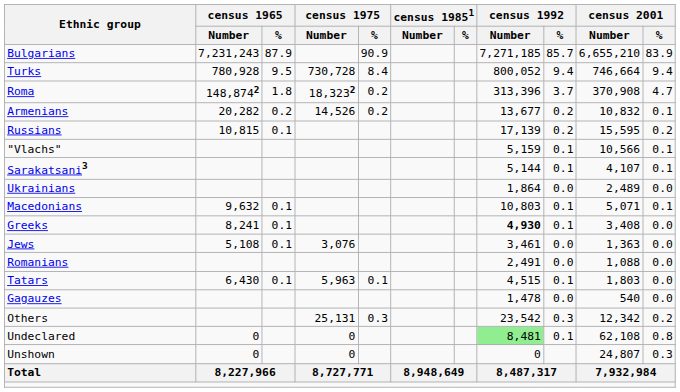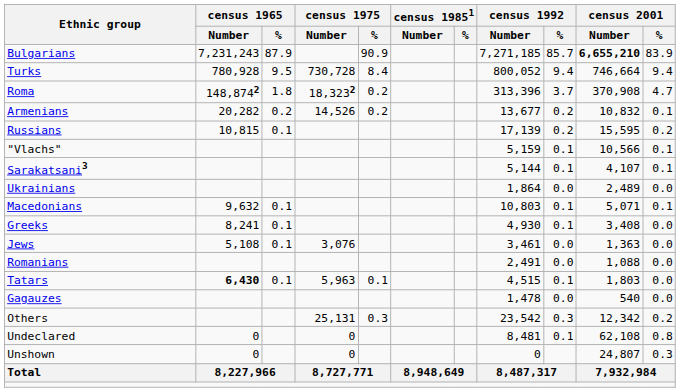(610, 53) normal -> (610, 53) bold
(524, 225) bold -> (524, 225) normal
(242, 280) normal -> (242, 280) bold
(524, 336) lightgreen background -> (524, 336) no background
